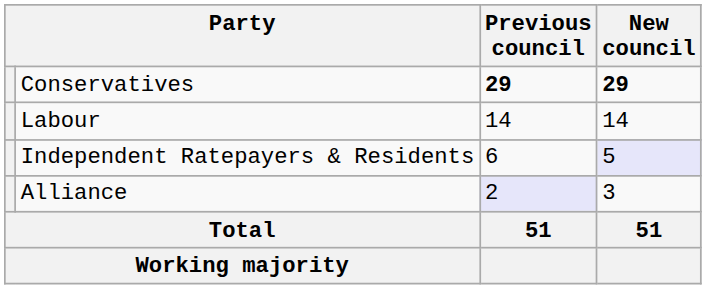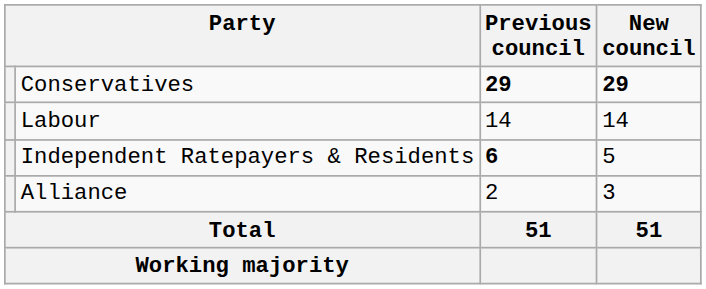(492, 157) normal -> (492, 157) bold
(609, 157) lavender background -> (609, 157) no background
(492, 194) lavender background -> (492, 194) no background
